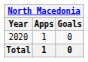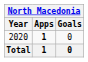(44, 37) normal -> (44, 37) bold
